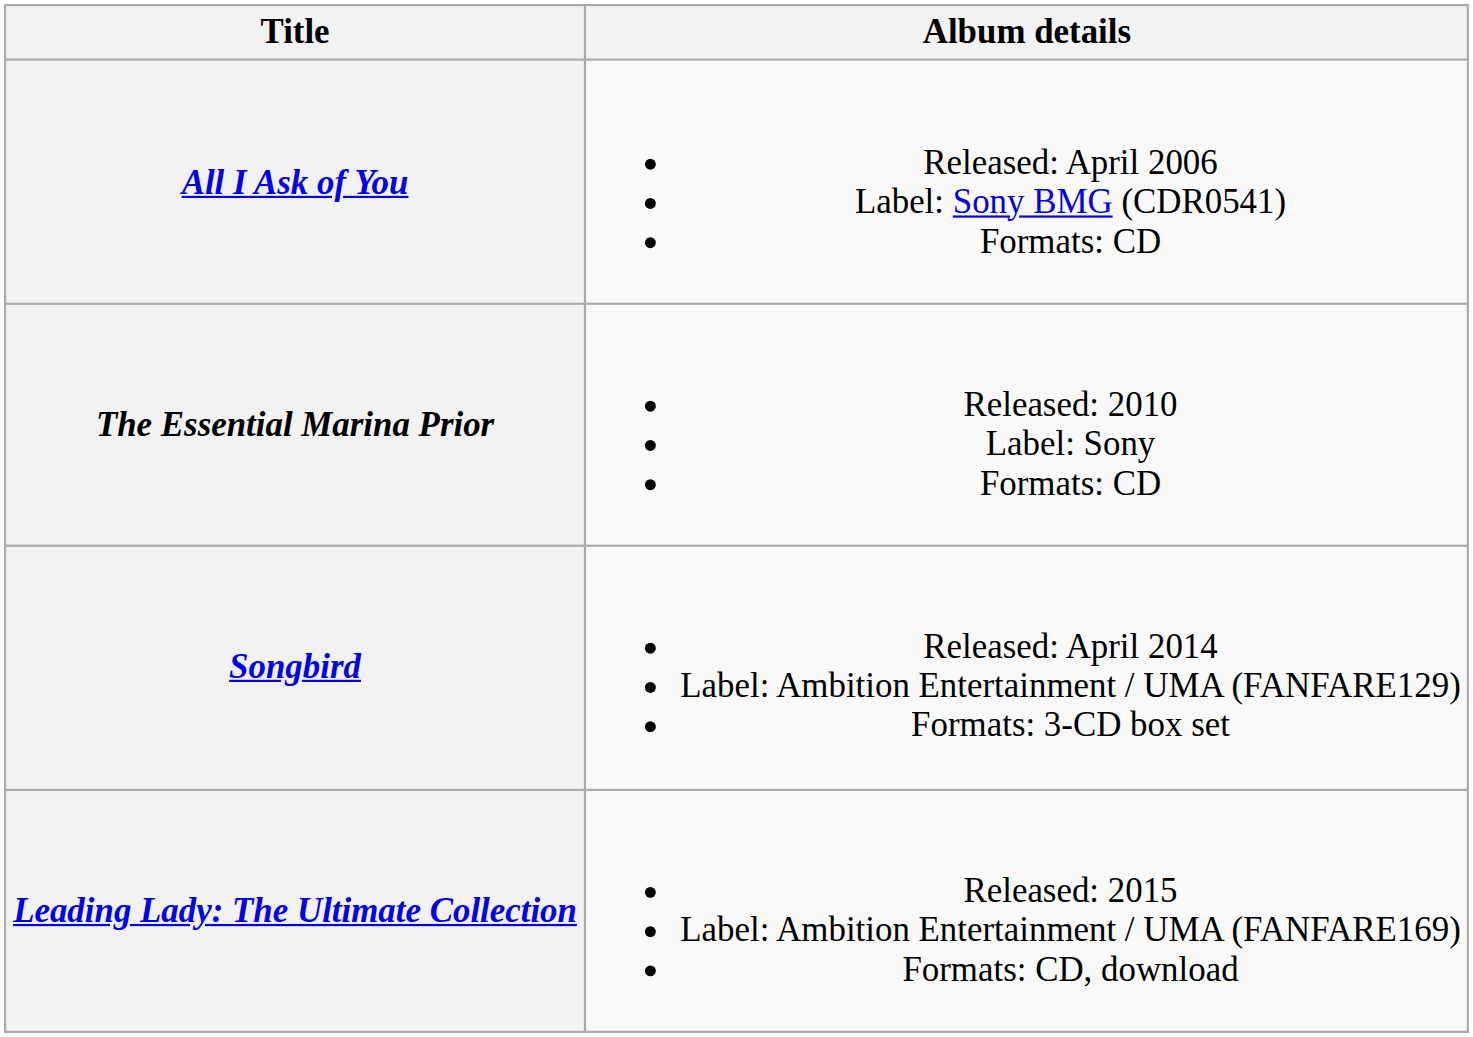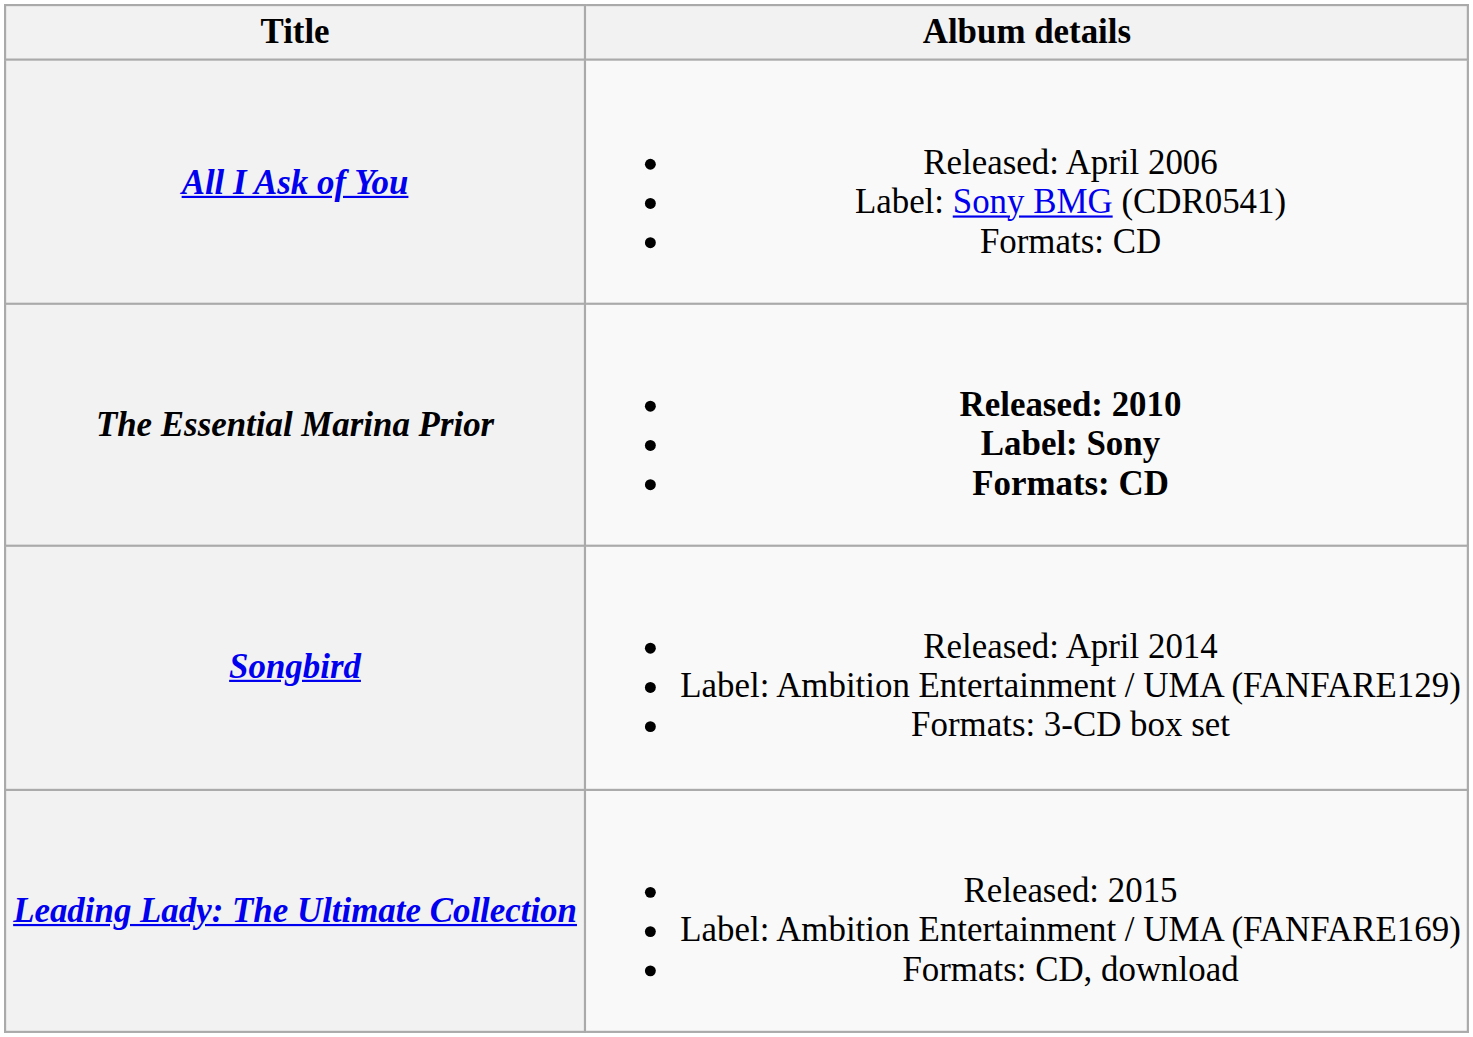(1027, 444) normal -> (1027, 444) bold
